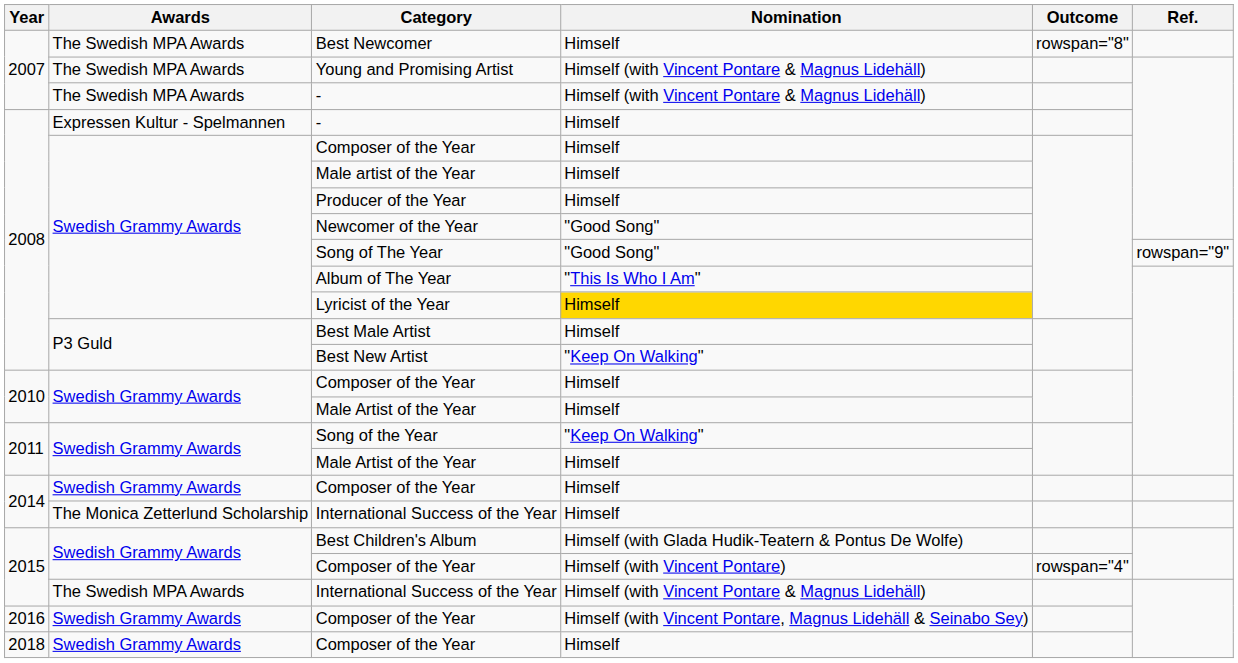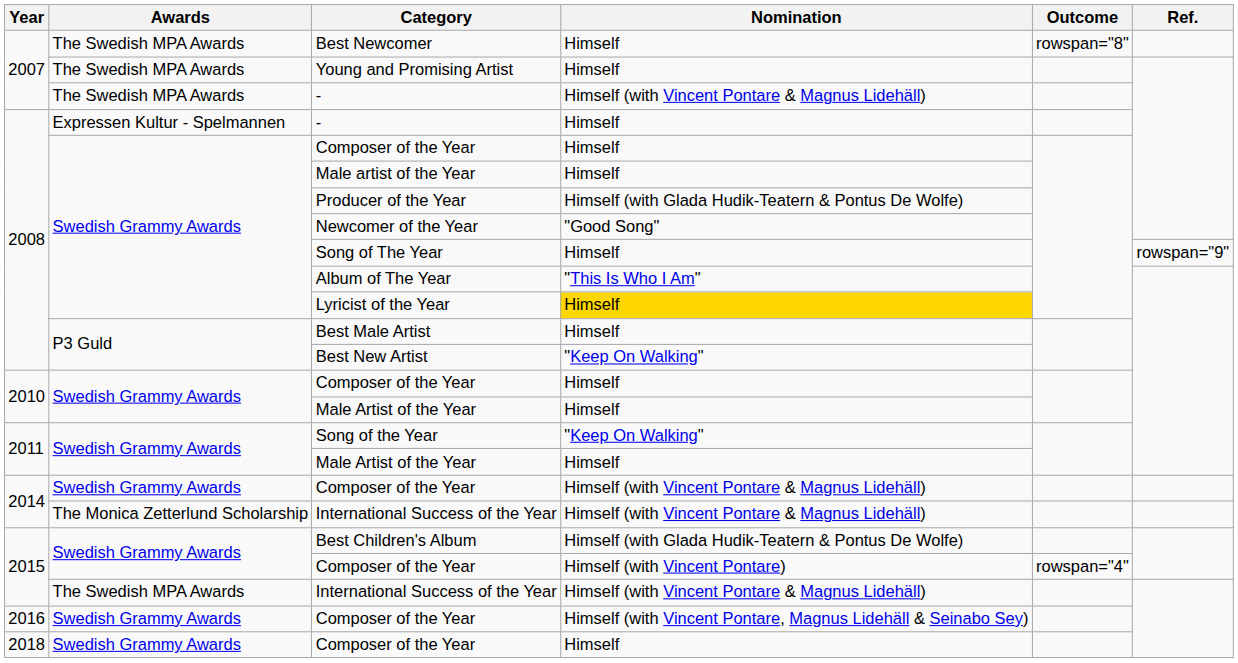(745, 69) Himself (with Vincent Pontare & Magnus Lidehäll) -> (592, 69) Himself
(592, 200) Himself -> (764, 200) Himself (with Glada Hudik-Teatern & Pontus De Wolfe)
(612, 252) "Good Song" -> (592, 252) Himself
(592, 488) Himself -> (745, 488) Himself (with Vincent Pontare & Magnus Lidehäll)
(592, 514) Himself -> (745, 514) Himself (with Vincent Pontare & Magnus Lidehäll)
